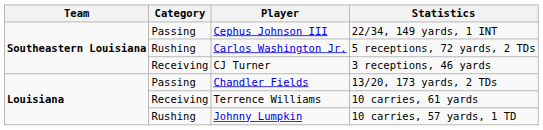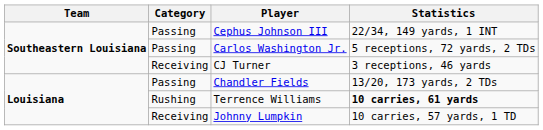(174, 48) Rushing -> (174, 48) Passing
(180, 99) Receiving -> (174, 99) Rushing
(415, 99) normal -> (415, 99) bold
(174, 116) Rushing -> (180, 116) Receiving
